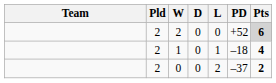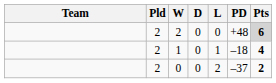(239, 31) +52 -> (239, 31) +48
